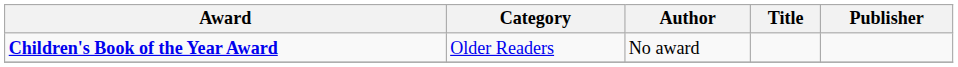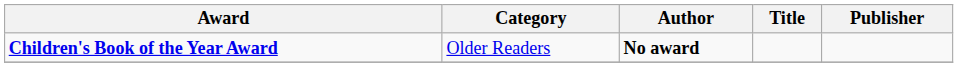(664, 47) normal -> (661, 47) bold
